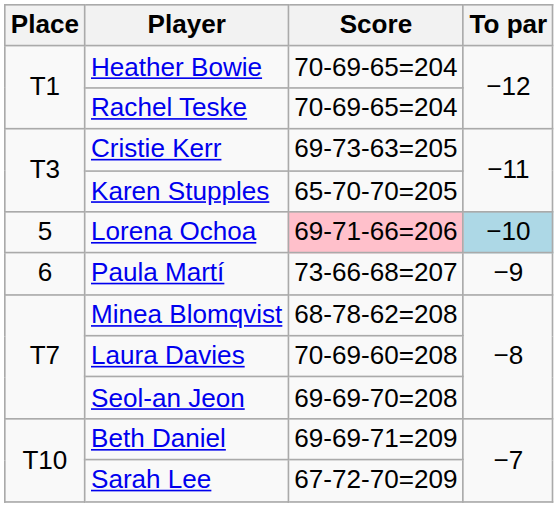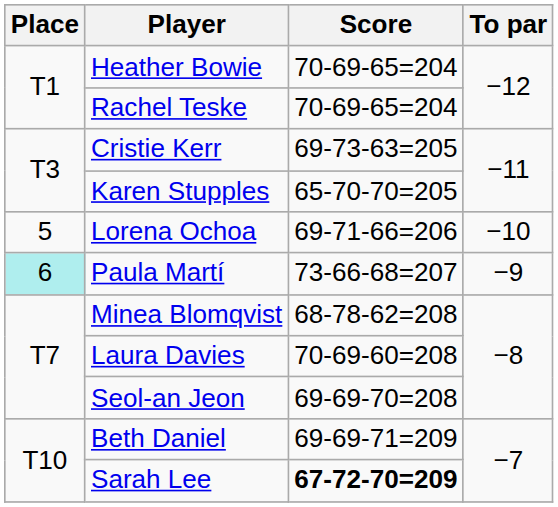(376, 231) pink background -> (376, 231) no background
(508, 231) lightblue background -> (508, 231) no background
(45, 273) no background -> (45, 273) paleturquoise background
(376, 480) normal -> (376, 480) bold
